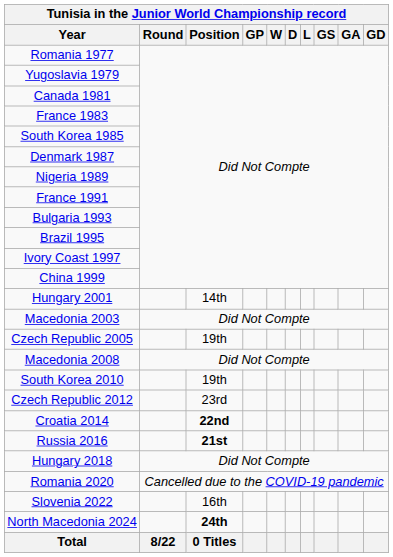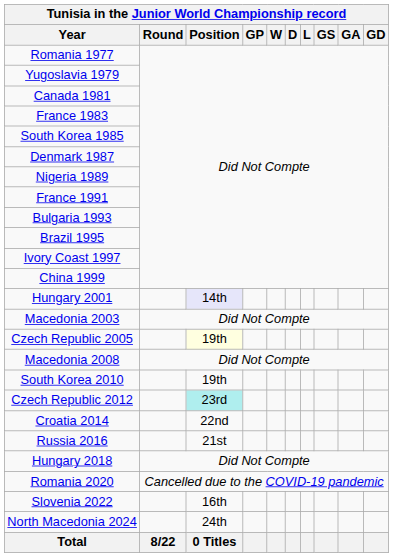(214, 298) no background -> (214, 298) lavender background
(214, 339) no background -> (214, 339) lightyellow background
(214, 400) no background -> (214, 400) paleturquoise background
(214, 420) bold -> (214, 420) normal
(214, 440) bold -> (214, 440) normal
(214, 522) bold -> (214, 522) normal
